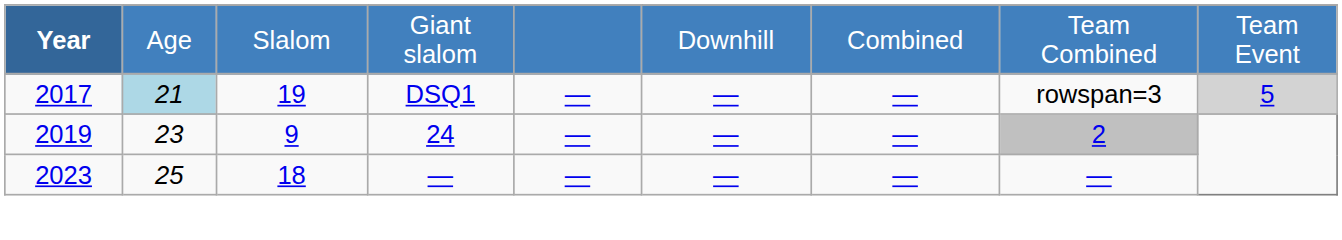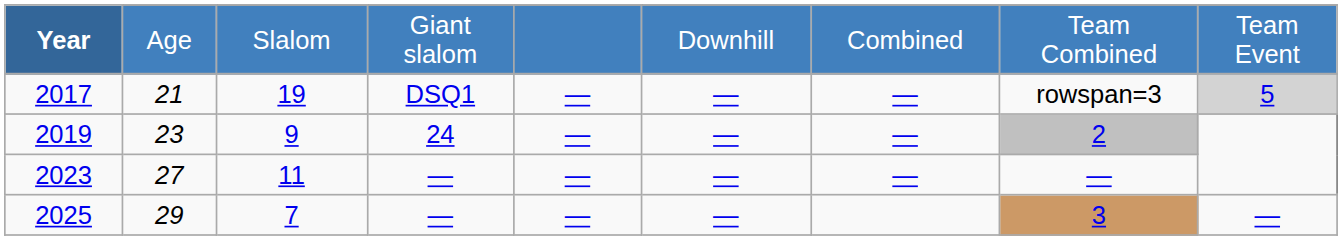(169, 94) lightblue background -> (169, 94) no background
(169, 175) 25 -> (169, 175) 27
(292, 175) 18 -> (292, 175) 11
+ row: (64, 215)
